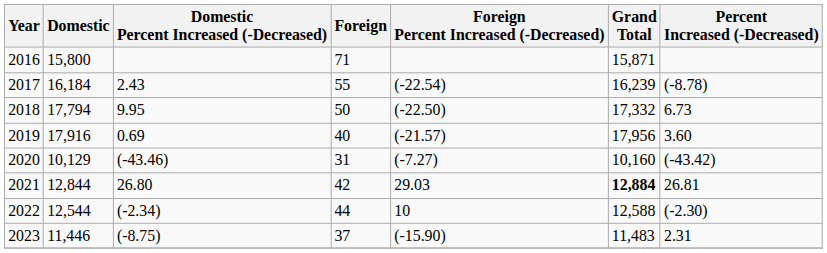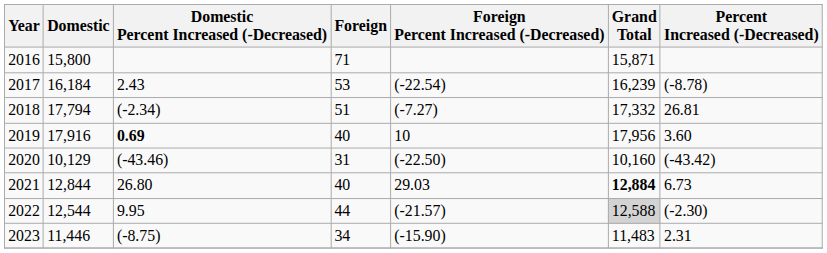(342, 85) 55 -> (342, 85) 53
(131, 110) 9.95 -> (139, 110) (-2.34)
(342, 110) 50 -> (342, 110) 51
(420, 110) (-22.50) -> (416, 110) (-7.27)
(678, 110) 6.73 -> (682, 110) 26.81
(131, 135) normal -> (131, 135) bold
(420, 135) (-21.57) -> (402, 135) 10
(416, 160) (-7.27) -> (420, 160) (-22.50)
(342, 185) 42 -> (342, 185) 40
(682, 185) 26.81 -> (678, 185) 6.73
(139, 210) (-2.34) -> (131, 210) 9.95
(402, 210) 10 -> (420, 210) (-21.57)
(634, 210) no background -> (634, 210) lightgrey background
(342, 235) 37 -> (342, 235) 34
